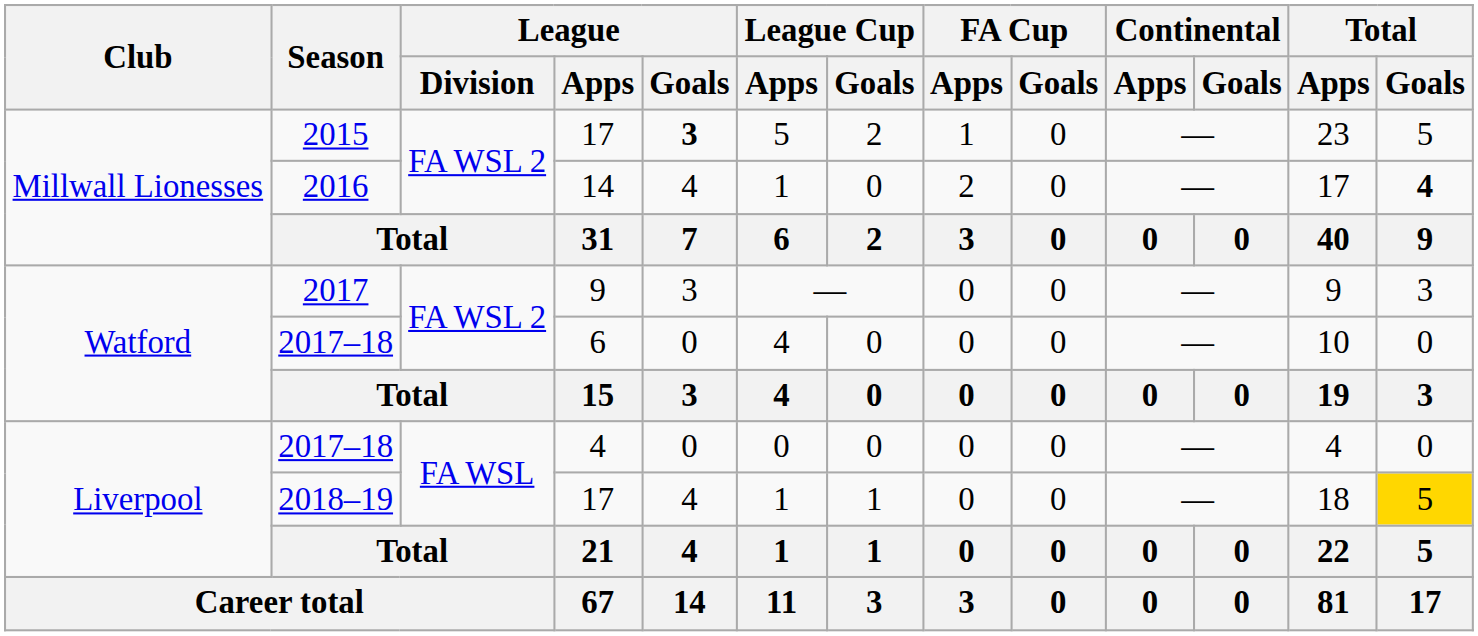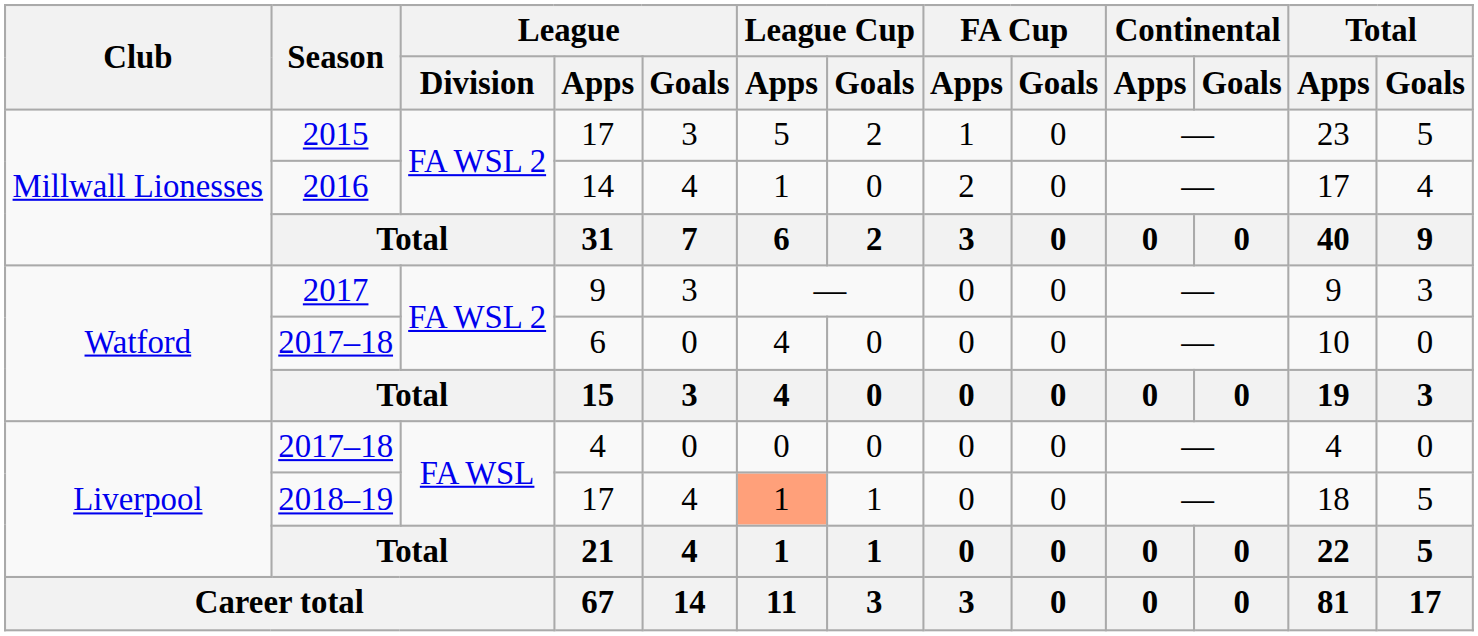(689, 134) bold -> (689, 134) normal
(1425, 186) bold -> (1425, 186) normal
(782, 498) no background -> (782, 498) lightsalmon background
(1425, 498) gold background -> (1425, 498) no background
